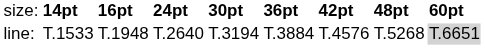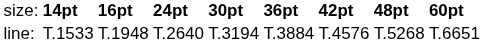(454, 34) lightgrey background -> (454, 34) no background
